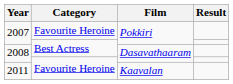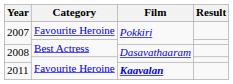(141, 70) normal -> (142, 70) bold
